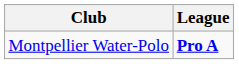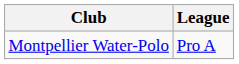(198, 44) bold -> (196, 44) normal
